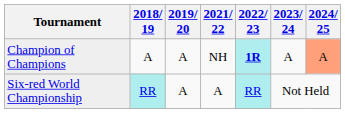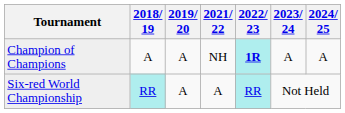(323, 56) lightsalmon background -> (323, 56) no background
